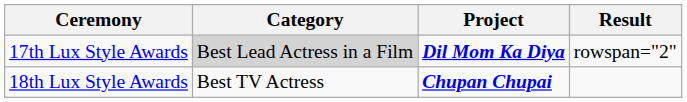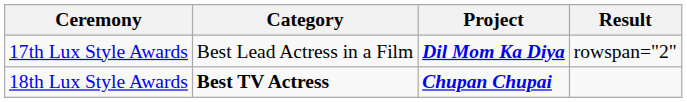(305, 50) lightgrey background -> (305, 50) no background
(260, 81) normal -> (263, 81) bold
